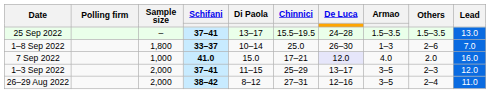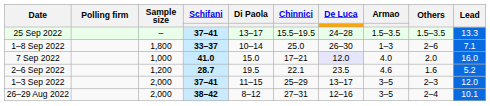(470, 33) 13.0 -> (470, 33) 13.3
(470, 45) 7.0 -> (470, 45) 7.1
+ row: (38, 70)
(470, 82) 11.0 -> (470, 94) 10.1
